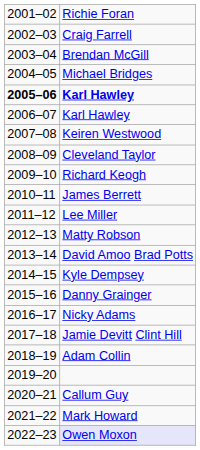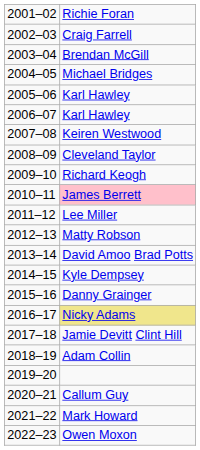(32, 94) bold -> (32, 94) normal
(98, 94) bold -> (96, 94) normal
(102, 194) no background -> (102, 194) pink background
(99, 315) no background -> (99, 315) khaki background
(100, 435) lavender background -> (100, 435) no background
